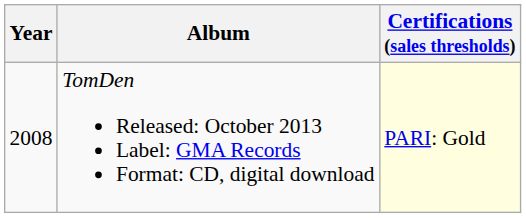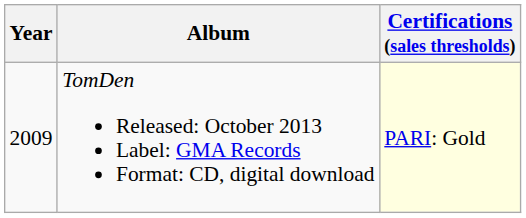(31, 137) 2008 -> (31, 137) 2009
